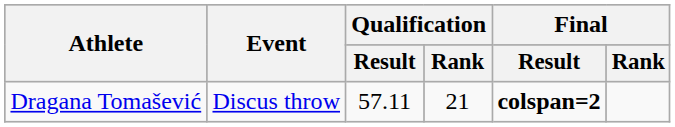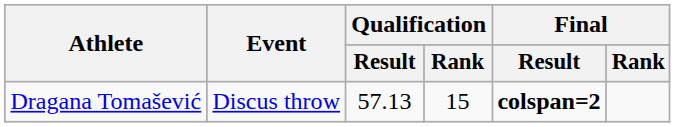(385, 101) 57.11 -> (385, 101) 57.13
(458, 101) 21 -> (458, 101) 15
